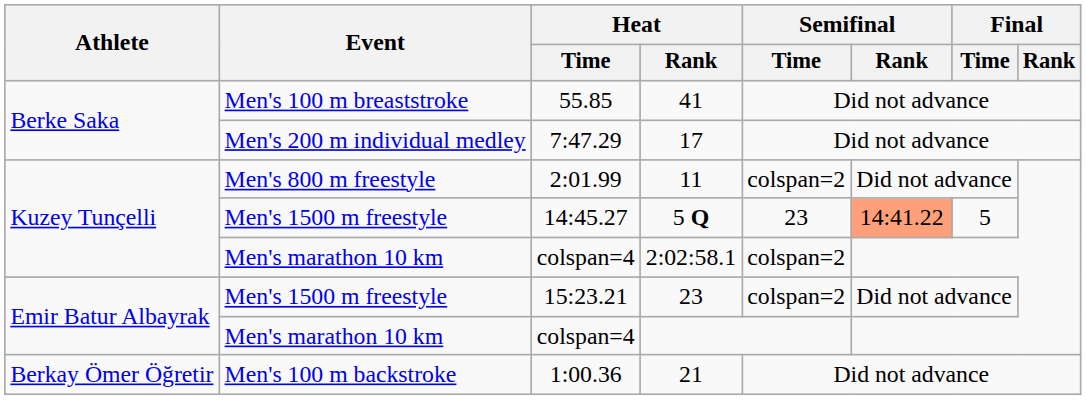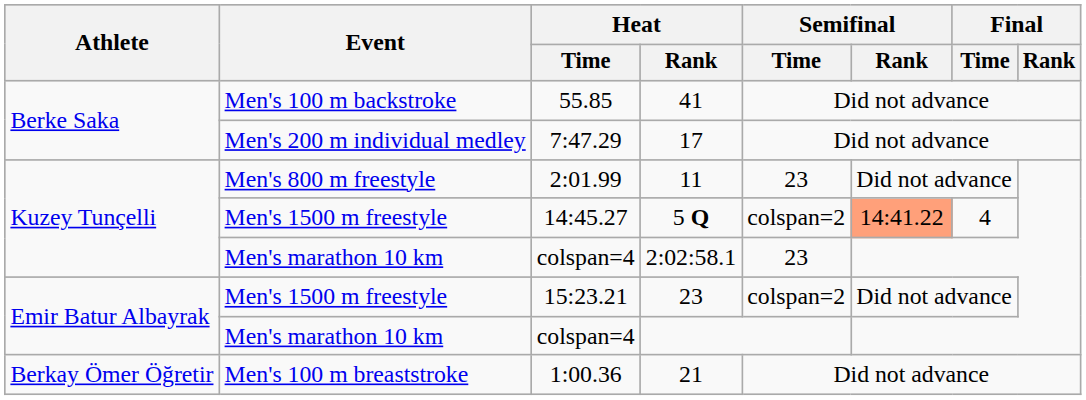(346, 100) Men's 100 m breaststroke -> (341, 100) Men's 100 m backstroke
(796, 179) colspan=2 -> (796, 179) 23
(796, 218) 23 -> (796, 218) colspan=2
(985, 218) 5 -> (985, 218) 4
(796, 257) colspan=2 -> (796, 257) 23
(341, 375) Men's 100 m backstroke -> (346, 375) Men's 100 m breaststroke
